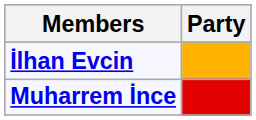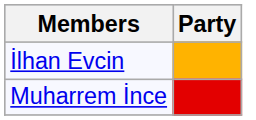(72, 60) bold -> (67, 60) normal
(93, 97) bold -> (89, 97) normal
